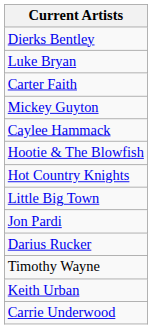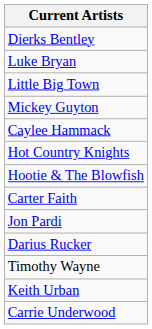(42, 84) Carter Faith -> (54, 84) Little Big Town
(76, 152) Hootie & The Blowfish -> (69, 152) Hot Country Knights
(69, 175) Hot Country Knights -> (76, 175) Hootie & The Blowfish
(54, 198) Little Big Town -> (42, 198) Carter Faith
